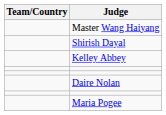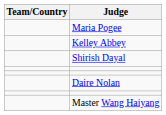(116, 27) Master Wang Haiyang -> (97, 27) Maria Pogee
(99, 43) Shirish Dayal -> (99, 43) Kelley Abbey
(99, 58) Kelley Abbey -> (99, 58) Shirish Dayal
(97, 103) Maria Pogee -> (116, 103) Master Wang Haiyang
